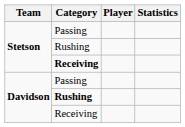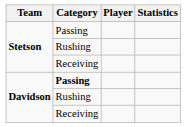(76, 63) bold -> (77, 63) normal
(71, 80) normal -> (73, 80) bold
(73, 97) bold -> (73, 97) normal
